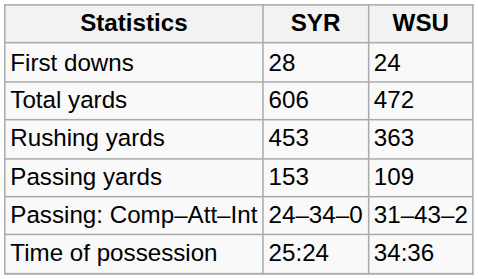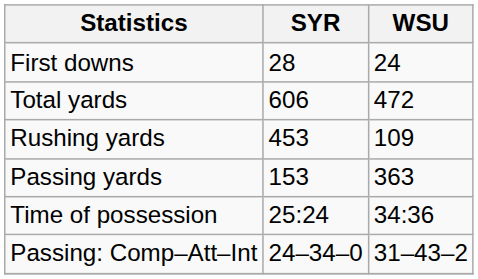(394, 138) 363 -> (394, 138) 109
(394, 177) 109 -> (394, 177) 363
rows swapped: (134, 215) <-> (114, 253)
